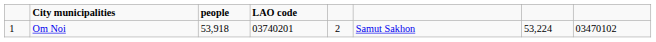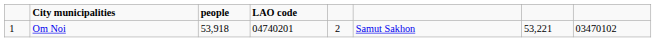(273, 28) 03740201 -> (273, 28) 04740201
(538, 28) 53,224 -> (538, 28) 53,221
